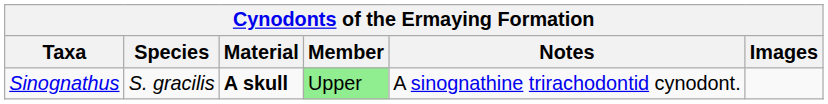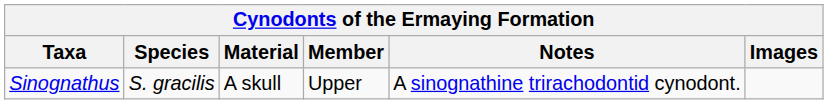(256, 83) bold -> (252, 83) normal
(335, 83) lightgreen background -> (335, 83) no background
